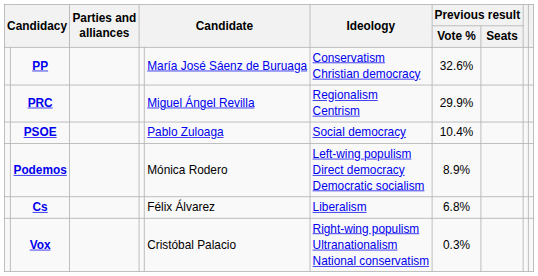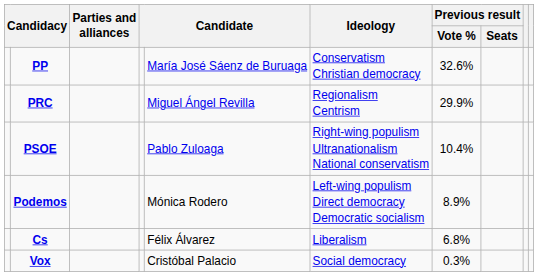(359, 133) Social democracy -> (371, 149) Right-wing populism Ultranationalism National conservatism
(371, 245) Right-wing populism Ultranationalism National conservatism -> (359, 261) Social democracy
